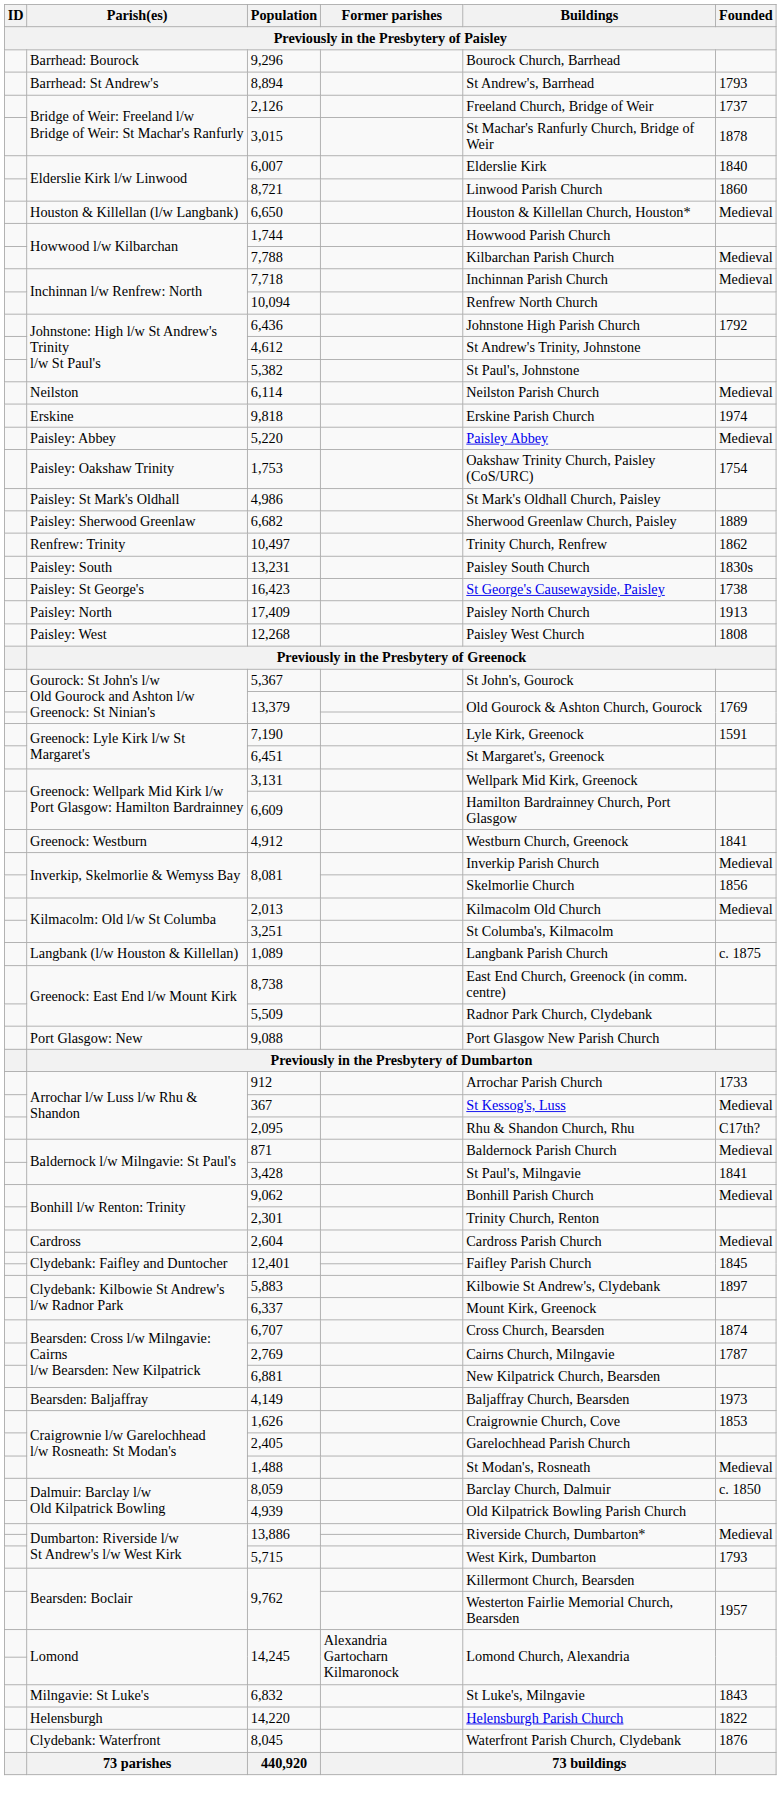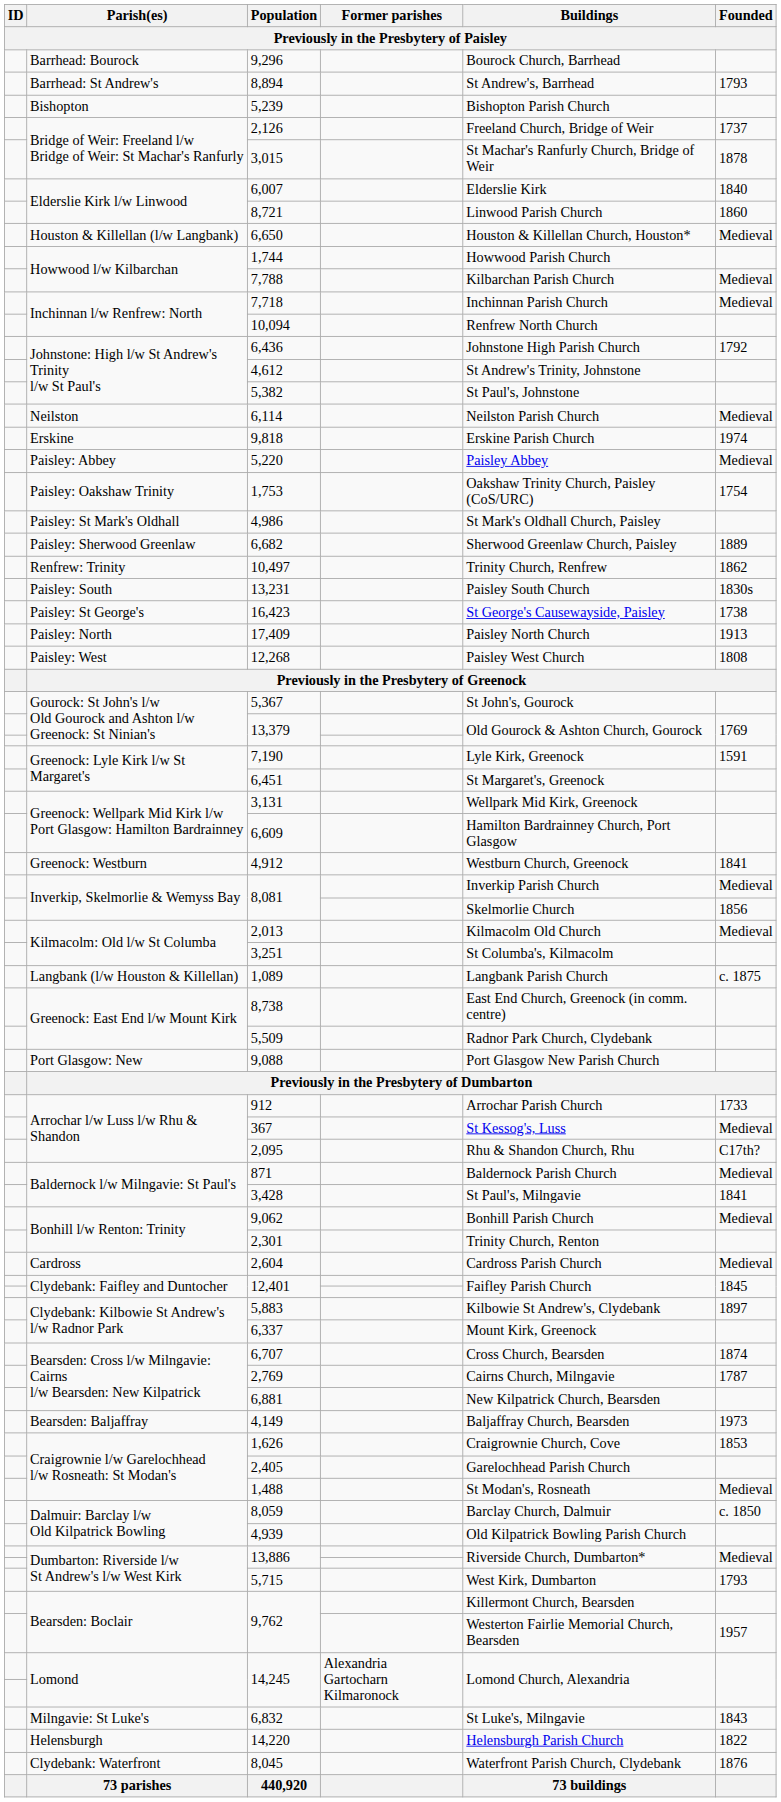+ row: (59, 106)
